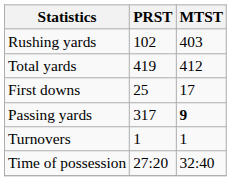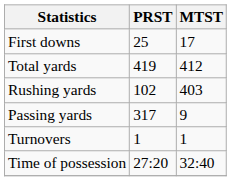rows swapped: (44, 90) <-> (52, 41)
(183, 114) bold -> (183, 114) normal
